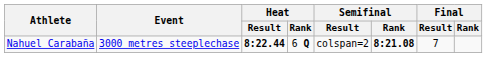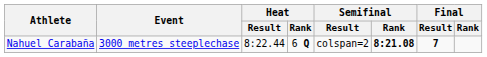(264, 44) bold -> (264, 44) normal
(436, 44) normal -> (436, 44) bold
